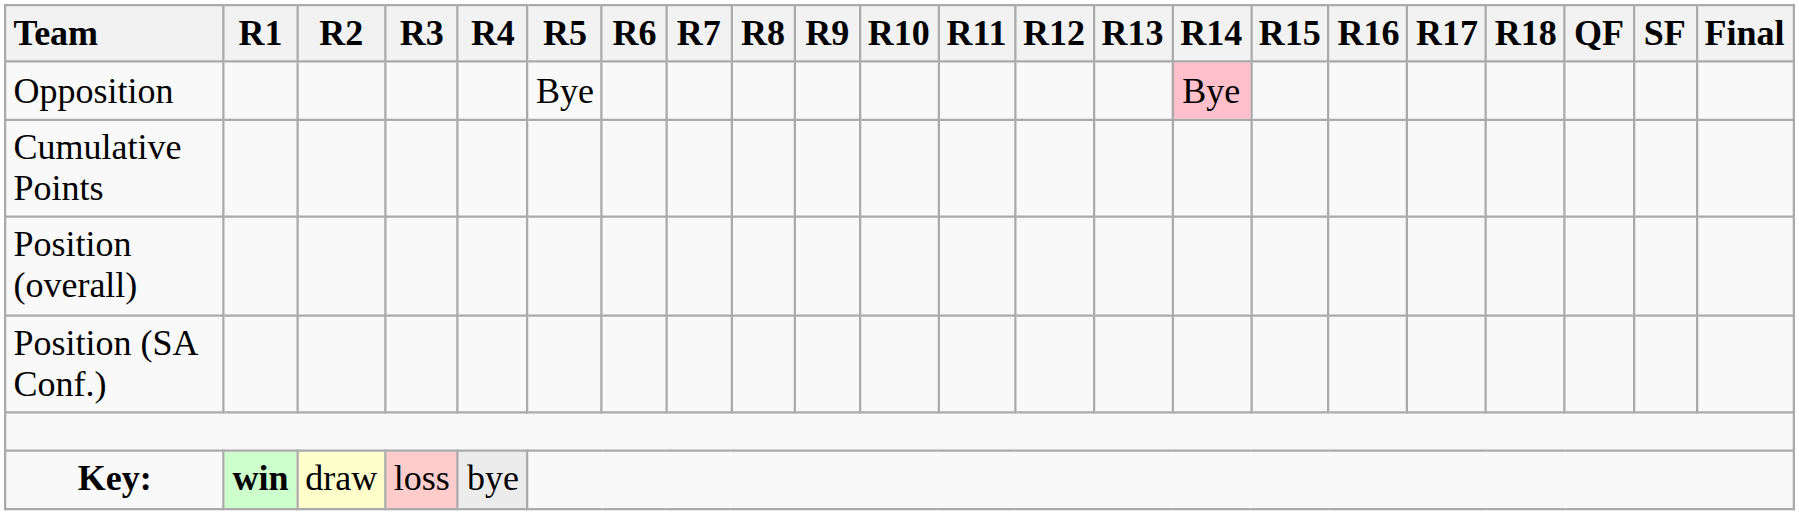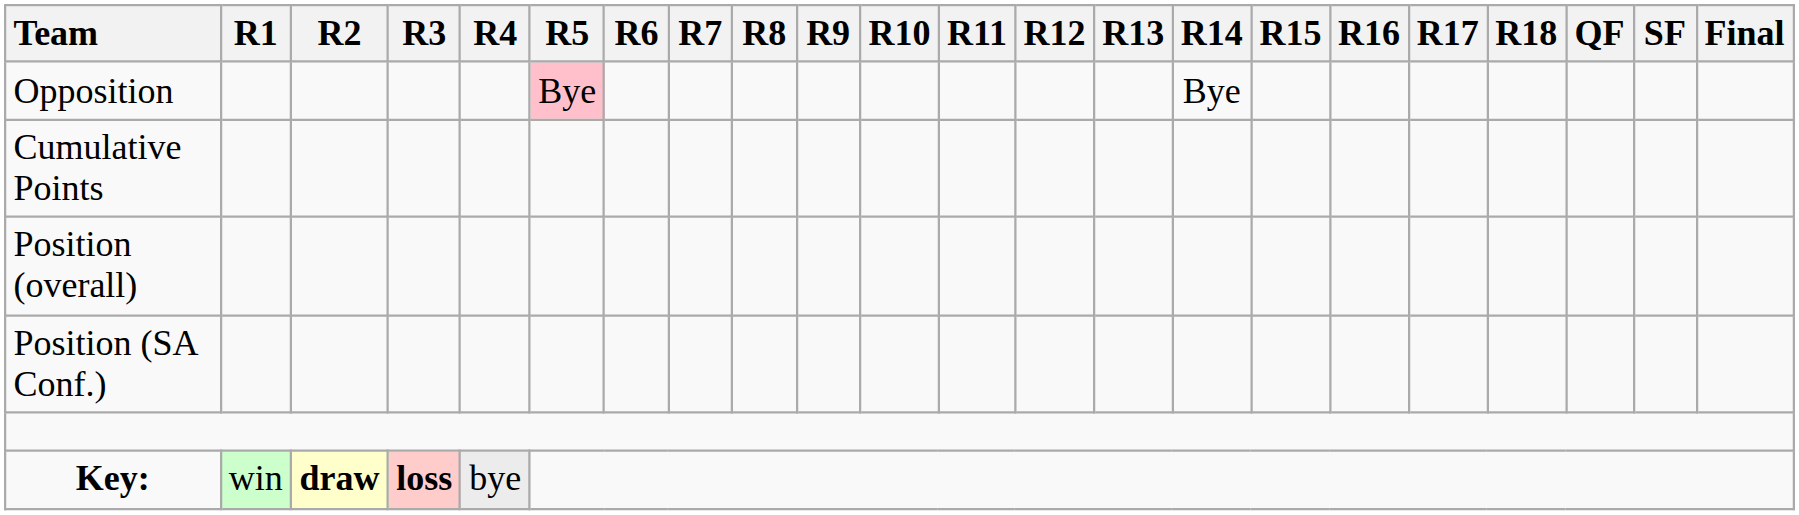(565, 90) no background -> (567, 90) pink background
(1211, 90) pink background -> (1212, 90) no background
(261, 479) bold -> (256, 479) normal
(341, 479) normal -> (340, 479) bold
(422, 479) normal -> (424, 479) bold
